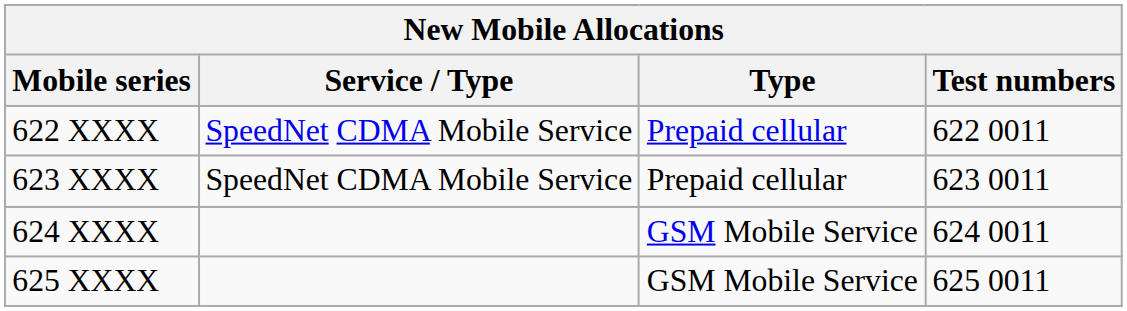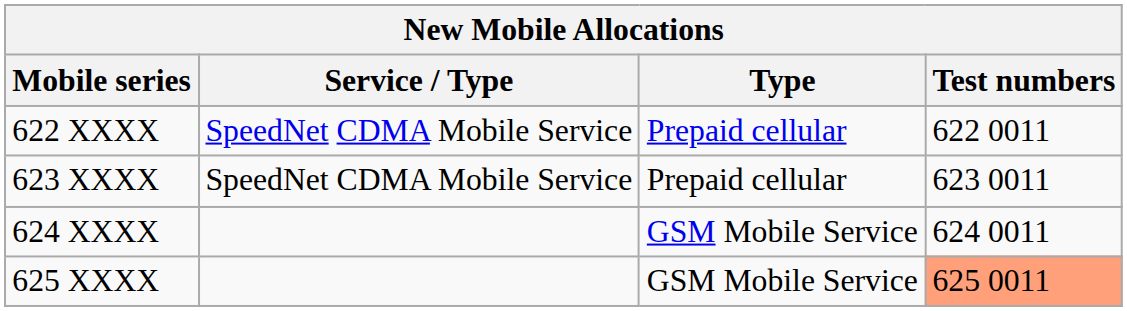(991, 280) no background -> (991, 280) lightsalmon background
